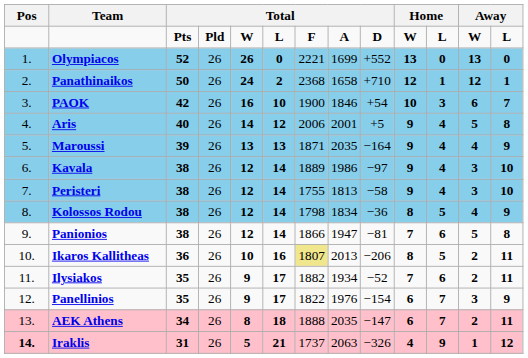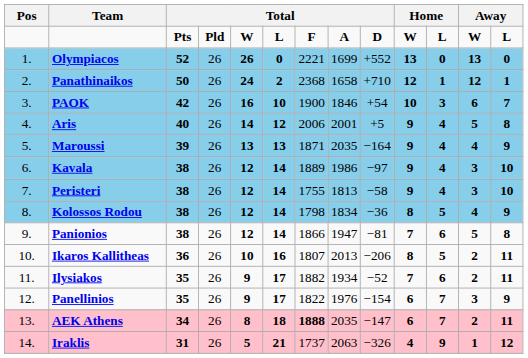(312, 255) khaki background -> (312, 255) no background
(312, 320) normal -> (312, 320) bold
(27, 342) bold -> (27, 342) normal
